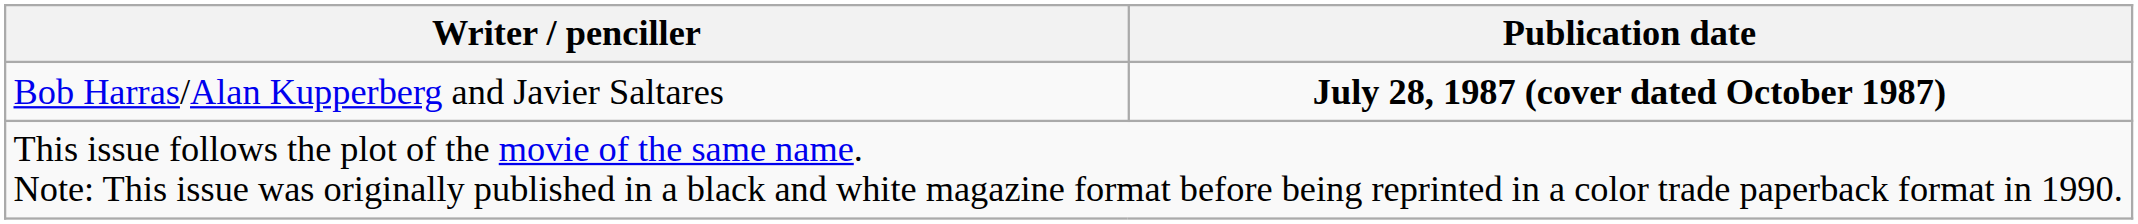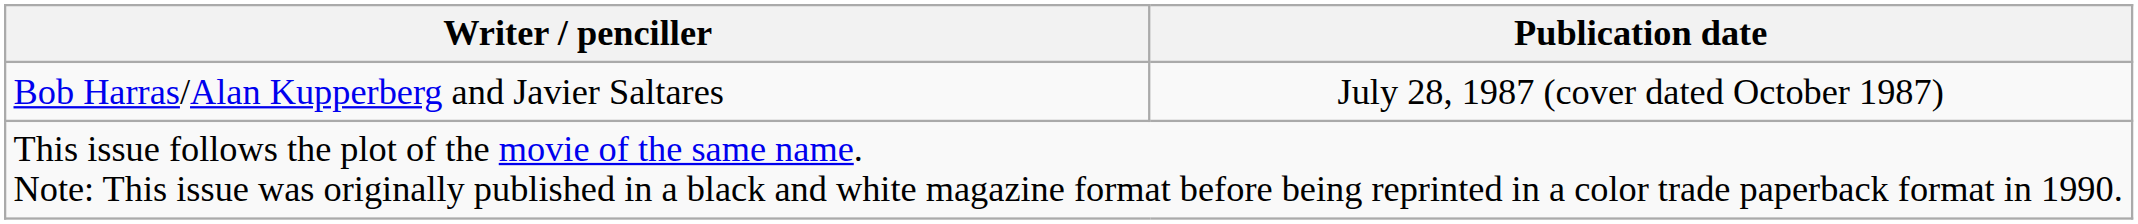(1629, 90) bold -> (1641, 90) normal
